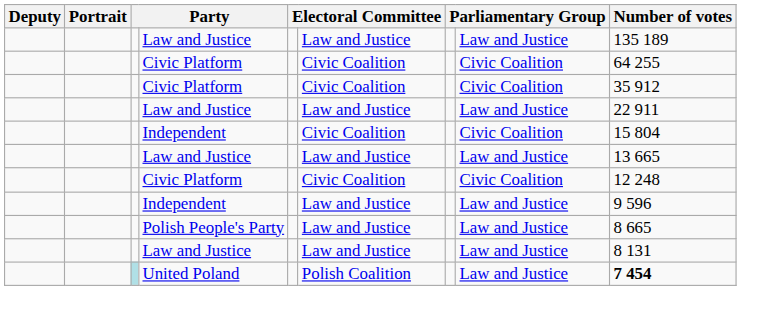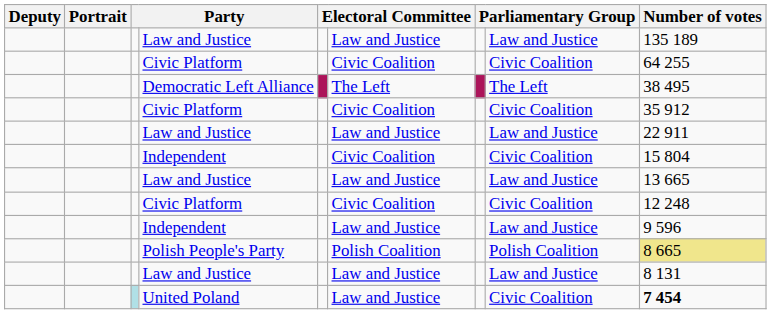+ row: (35, 87)
(356, 226) Law and Justice -> (386, 250) Polish Coalition
(514, 226) Law and Justice -> (544, 250) Polish Coalition
(633, 226) no background -> (662, 250) khaki background
(356, 273) Polish Coalition -> (386, 296) Law and Justice
(514, 273) Law and Justice -> (541, 296) Civic Coalition
